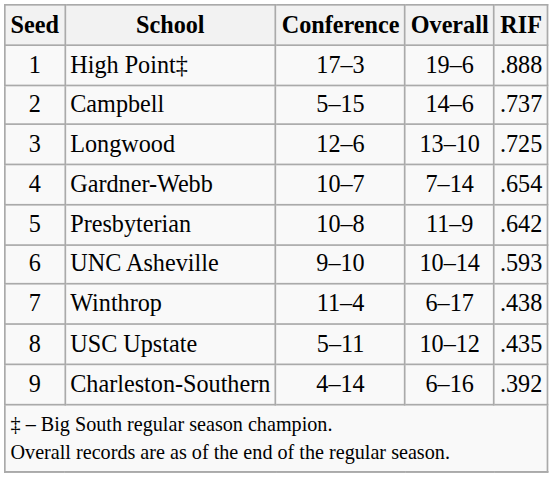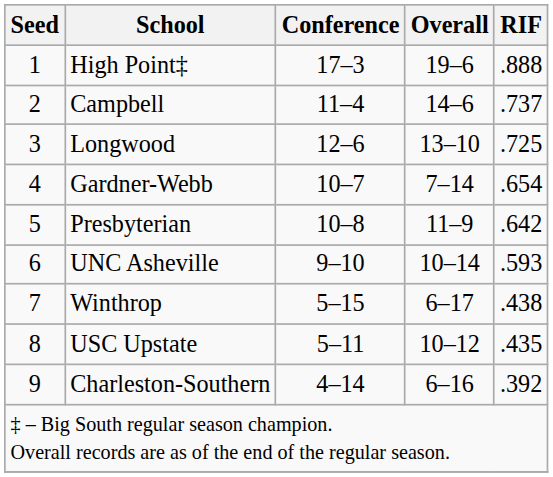(341, 104) 5–15 -> (341, 104) 11–4
(341, 304) 11–4 -> (341, 304) 5–15
